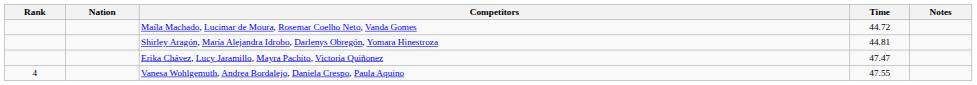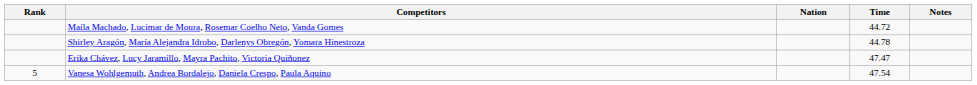columns swapped: (102, 12) <-> (494, 12)
(880, 42) 44.81 -> (880, 42) 44.78
(35, 73) 4 -> (35, 73) 5
(880, 73) 47.55 -> (880, 73) 47.54
